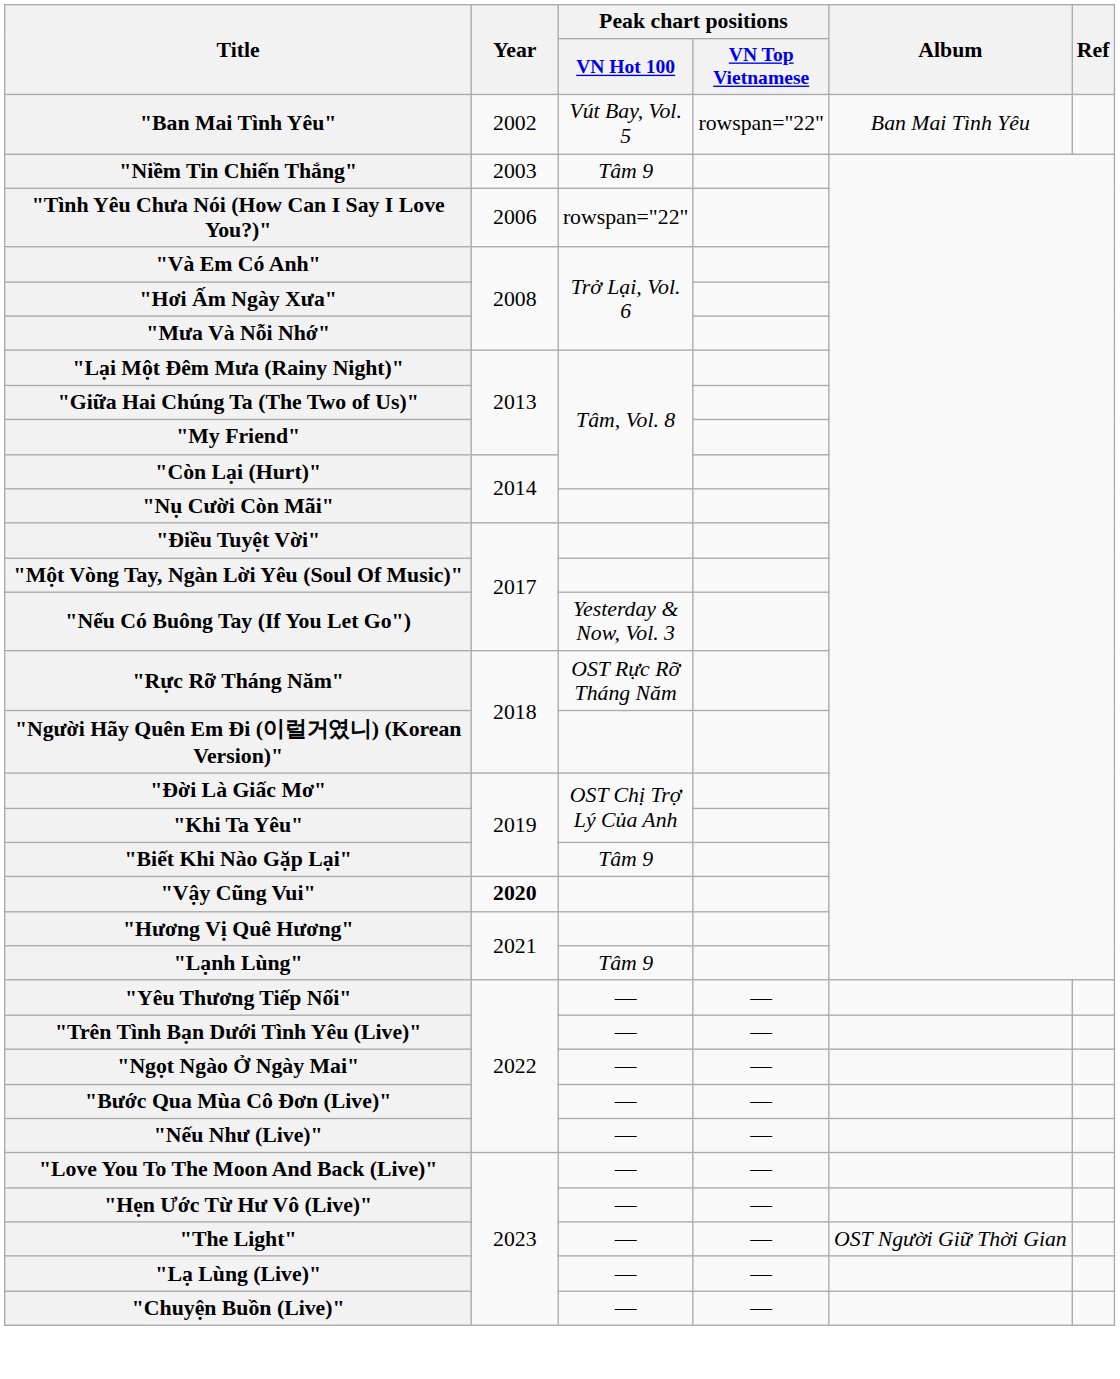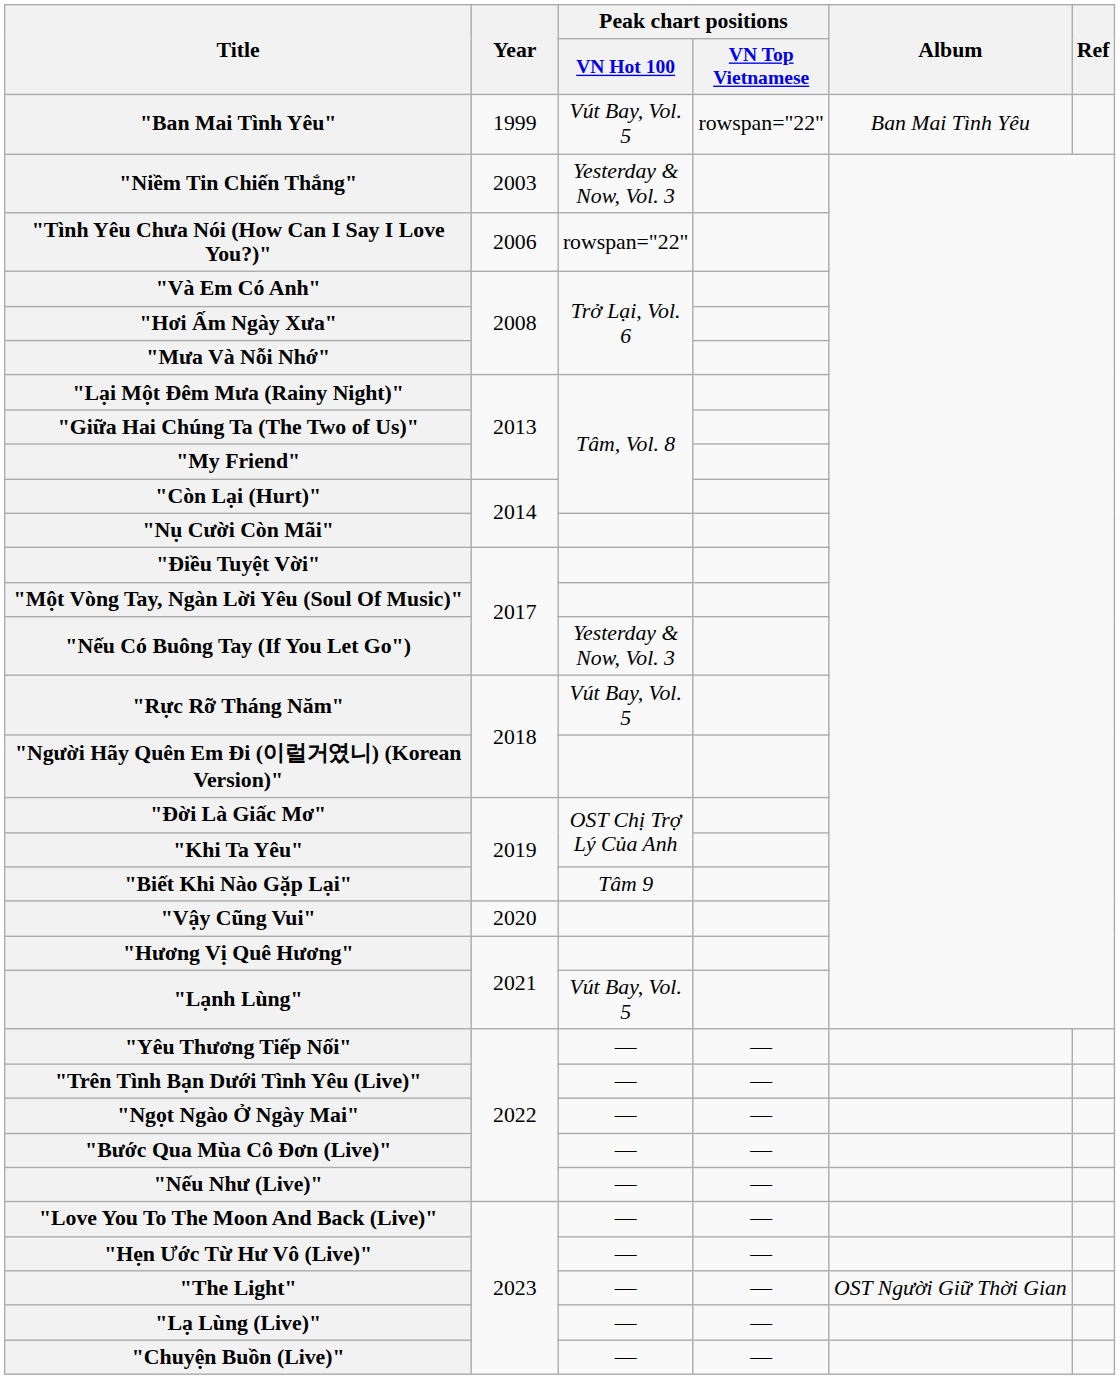(515, 123) 2002 -> (515, 123) 1999
(626, 170) Tâm 9 -> (626, 182) Yesterday & Now, Vol. 3
(626, 680) OST Rực Rỡ Tháng Năm -> (626, 704) Vút Bay, Vol. 5
(515, 893) bold -> (515, 918) normal
(626, 962) Tâm 9 -> (626, 999) Vút Bay, Vol. 5
